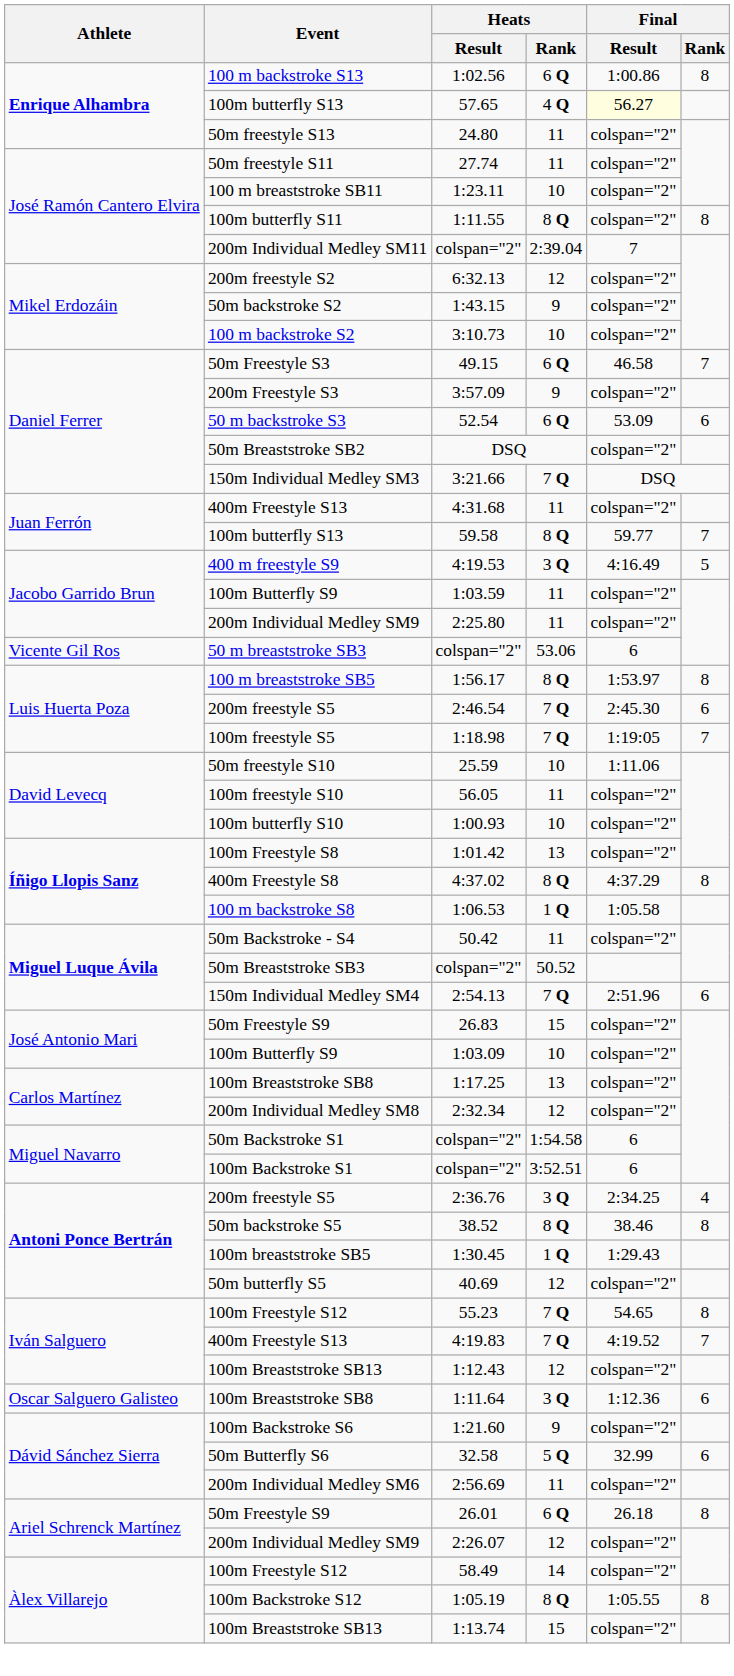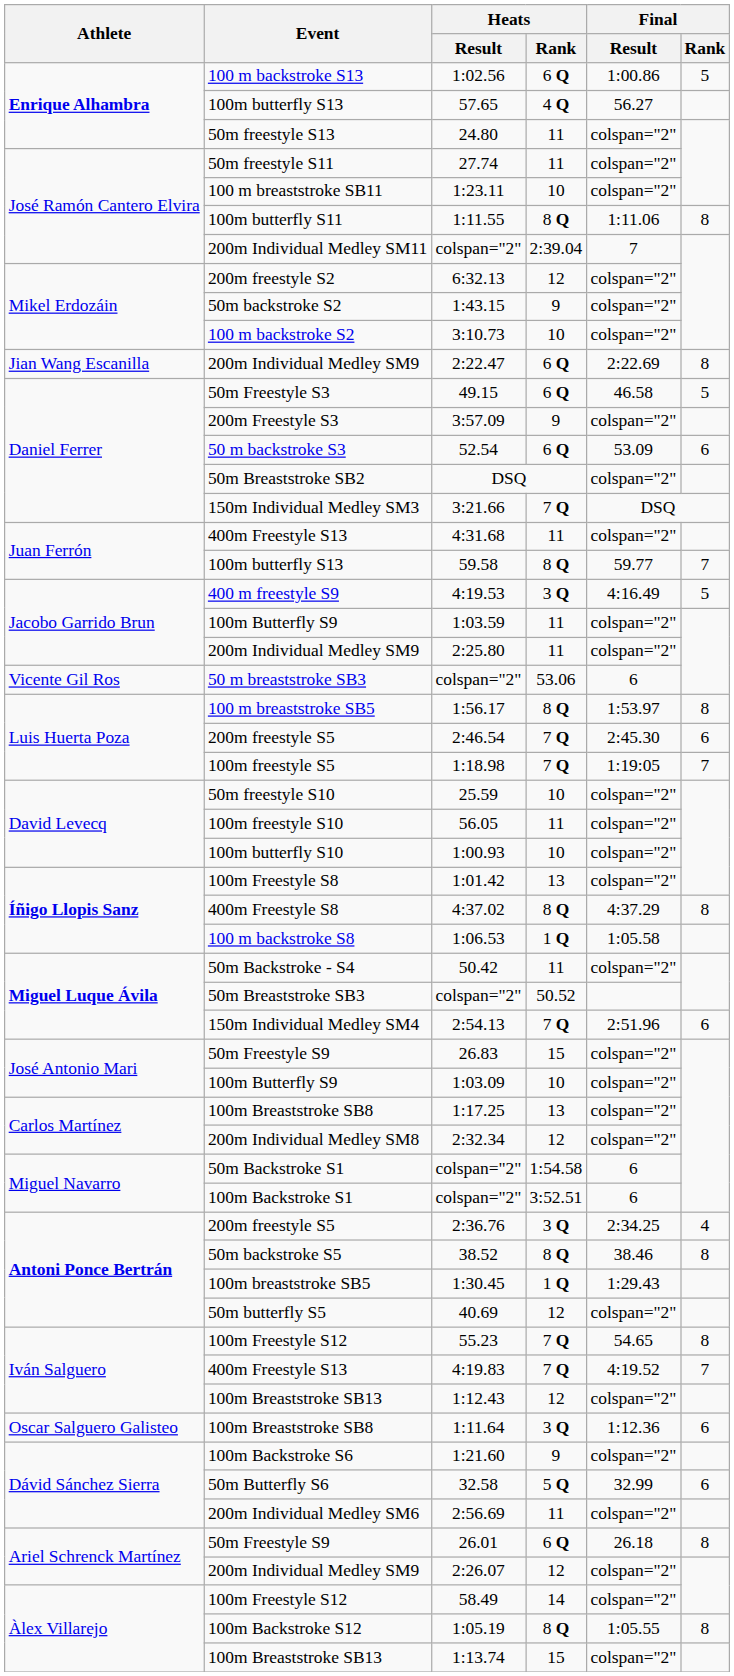(705, 76) 8 -> (705, 76) 5
(633, 105) lightyellow background -> (633, 105) no background
(633, 220) colspan="2" -> (633, 220) 1:11.06
+ row: (314, 364)
(705, 364) 7 -> (705, 392) 5
(633, 766) 1:11.06 -> (633, 795) colspan="2"
